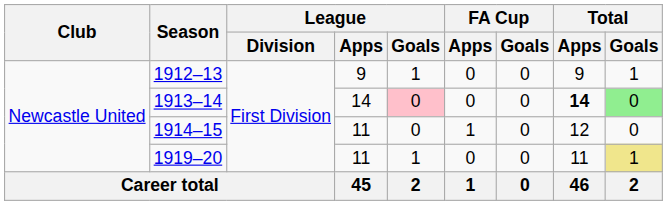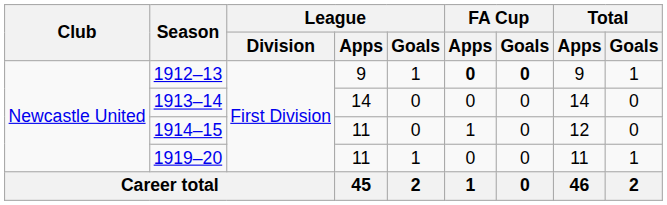(470, 74) normal -> (470, 74) bold
(525, 74) normal -> (525, 74) bold
(416, 102) pink background -> (416, 102) no background
(579, 102) bold -> (579, 102) normal
(634, 102) lightgreen background -> (634, 102) no background
(634, 158) khaki background -> (634, 158) no background
